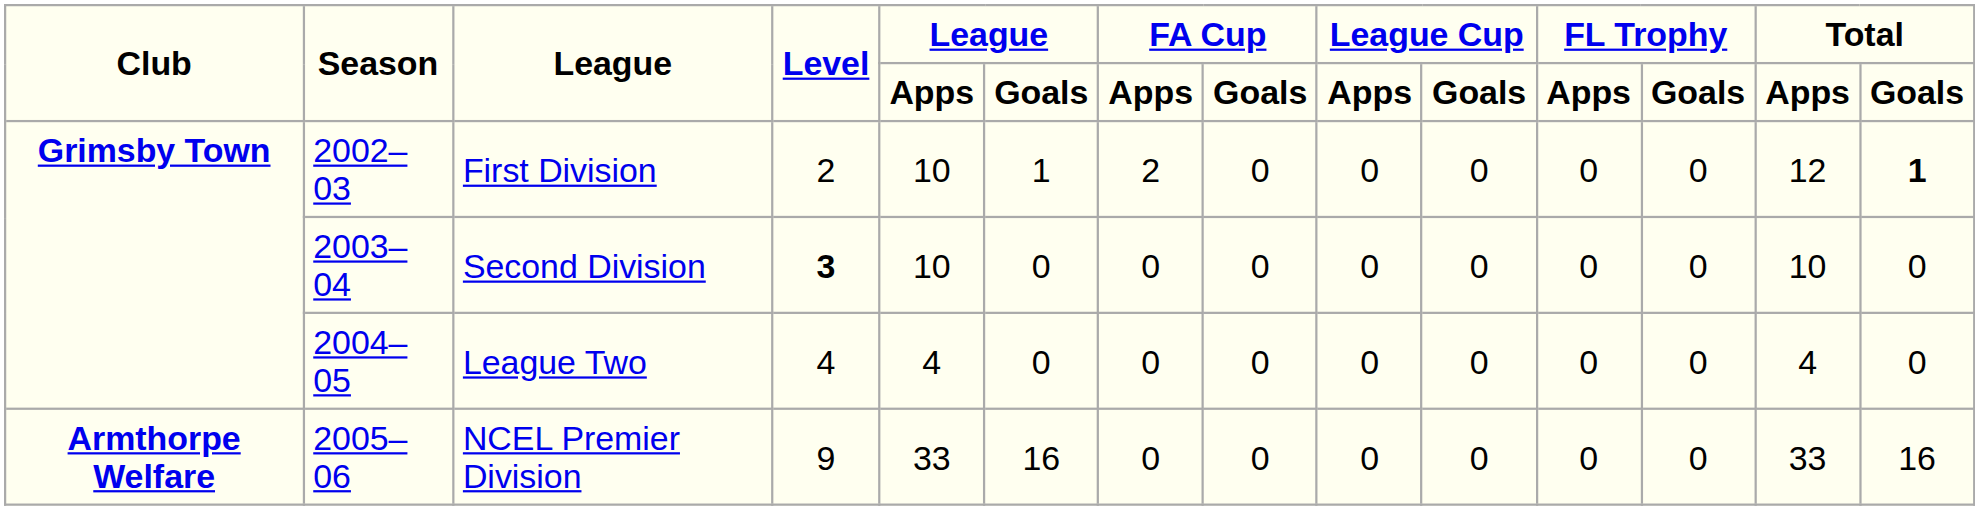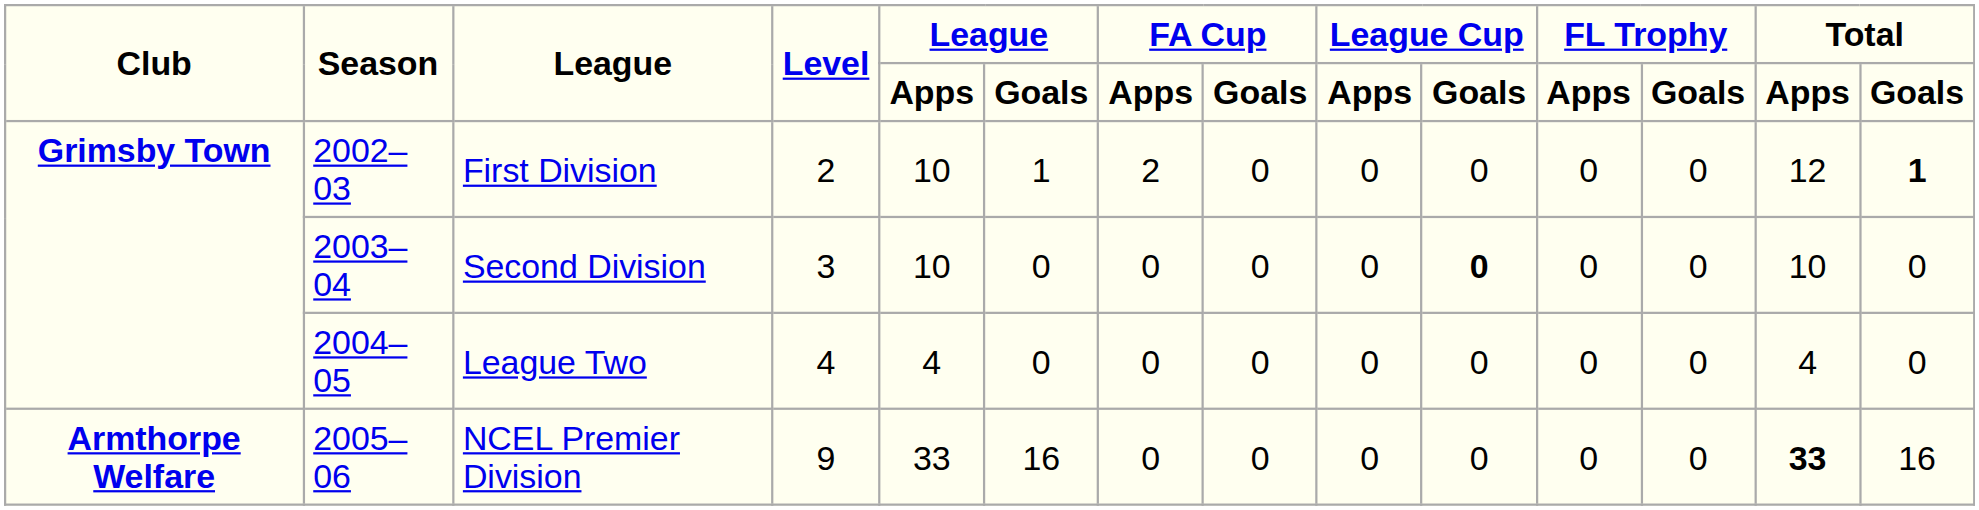(826, 265) bold -> (826, 265) normal
(1479, 265) normal -> (1479, 265) bold
(1808, 457) normal -> (1808, 457) bold
